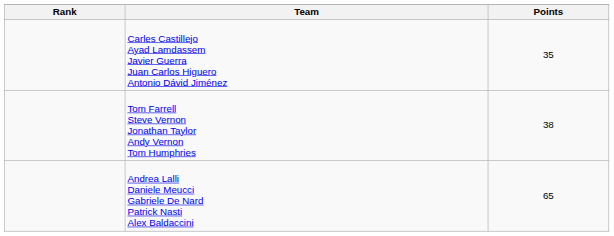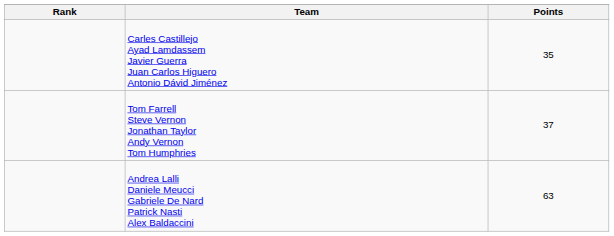(548, 125) 38 -> (548, 125) 37
(548, 195) 65 -> (548, 195) 63
